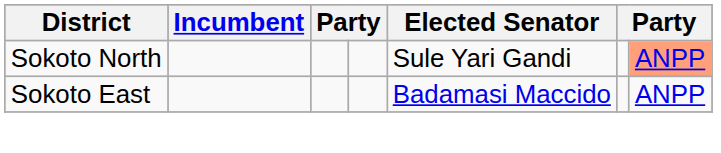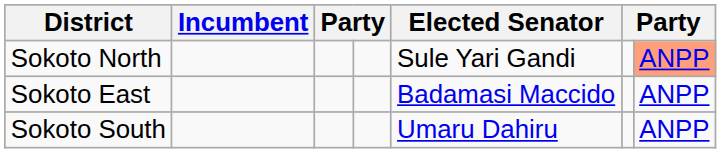+ row: (88, 130)
